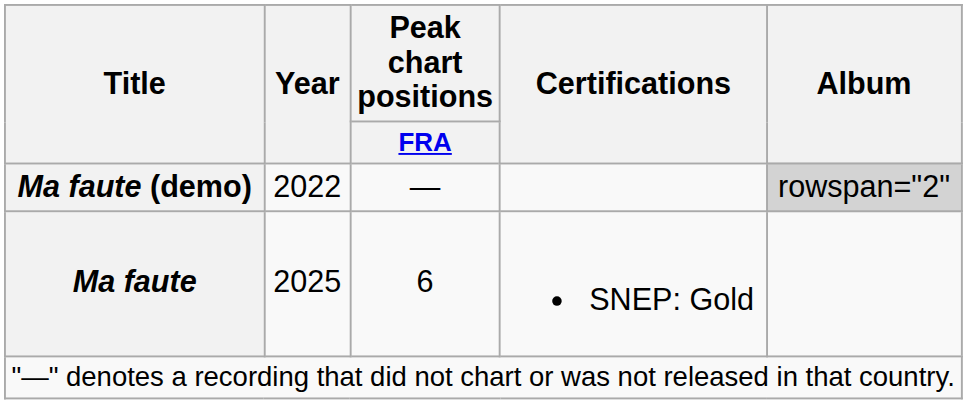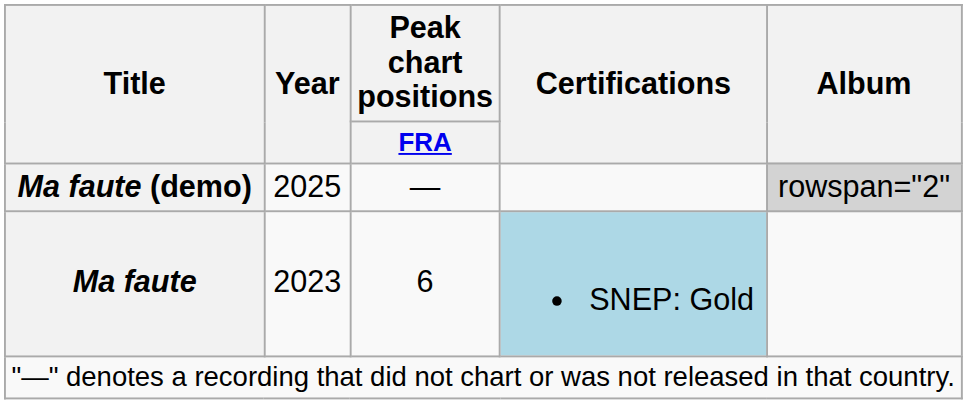(307, 186) 2022 -> (307, 186) 2025
(307, 283) 2025 -> (307, 283) 2023
(633, 301) no background -> (633, 301) lightblue background
